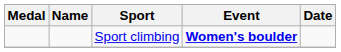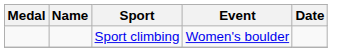(241, 37) bold -> (237, 37) normal
